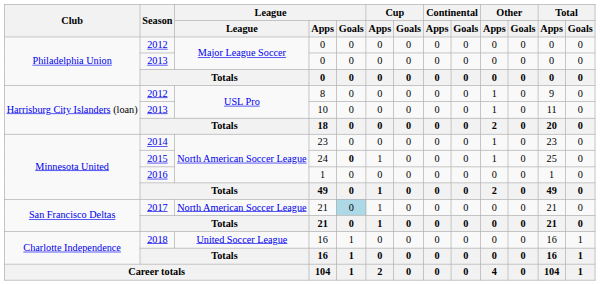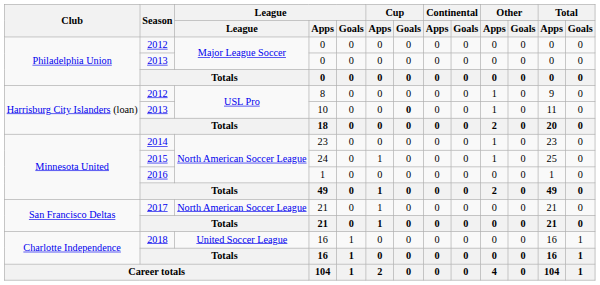(409, 110) normal -> (409, 110) bold
(351, 158) bold -> (351, 158) normal
(351, 207) lightblue background -> (351, 207) no background
